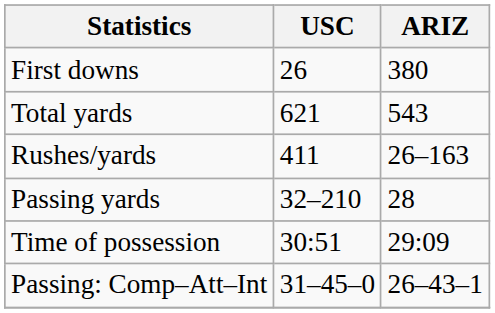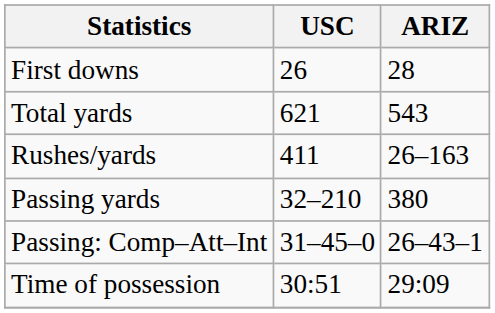(408, 69) 380 -> (401, 69) 28
(401, 198) 28 -> (408, 198) 380
rows swapped: (139, 285) <-> (116, 241)
